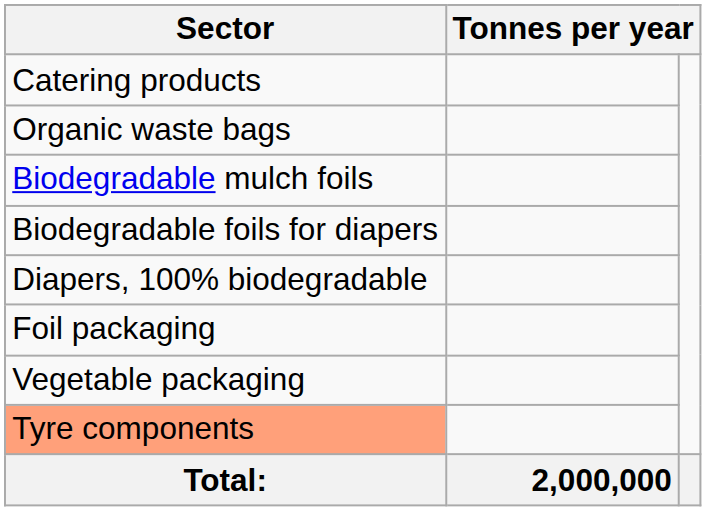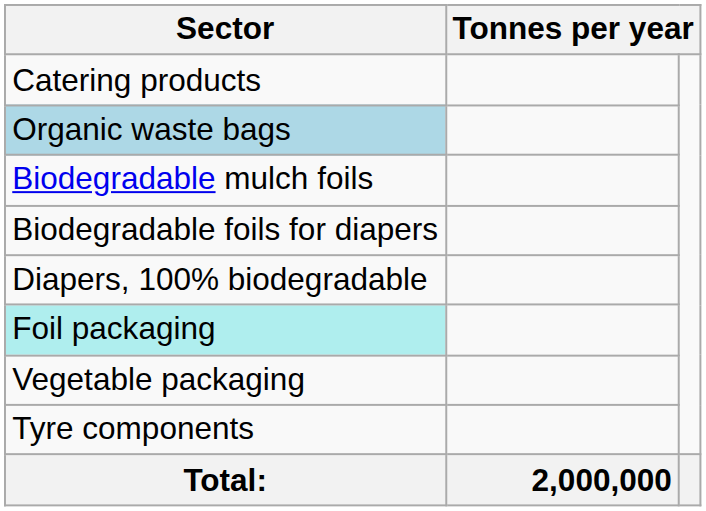(152, 129) no background -> (152, 129) lightblue background
(114, 329) no background -> (114, 329) paleturquoise background
(133, 429) lightsalmon background -> (133, 429) no background
